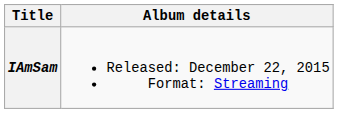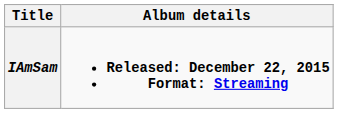(197, 76) normal -> (197, 76) bold
